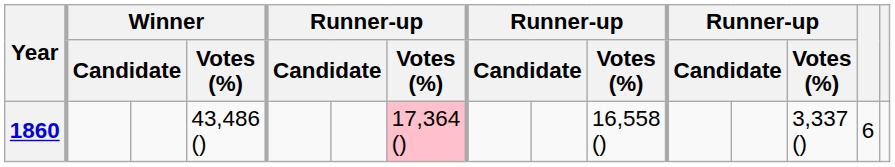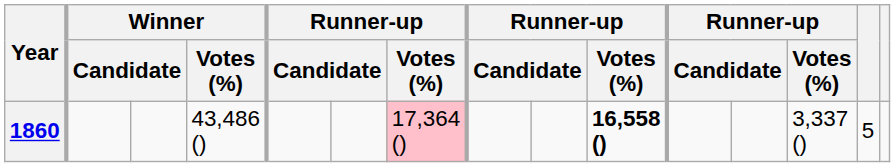(626, 131) normal -> (626, 131) bold
(868, 131) 6 -> (868, 131) 5
